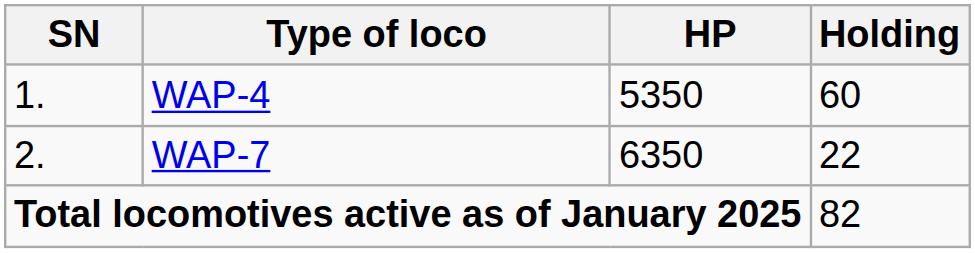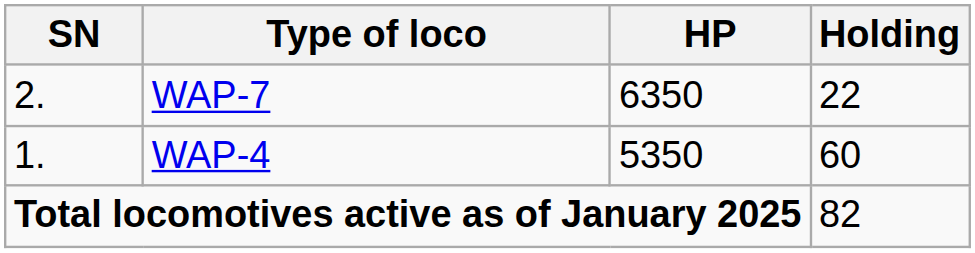rows swapped: (211, 94) <-> (211, 154)
